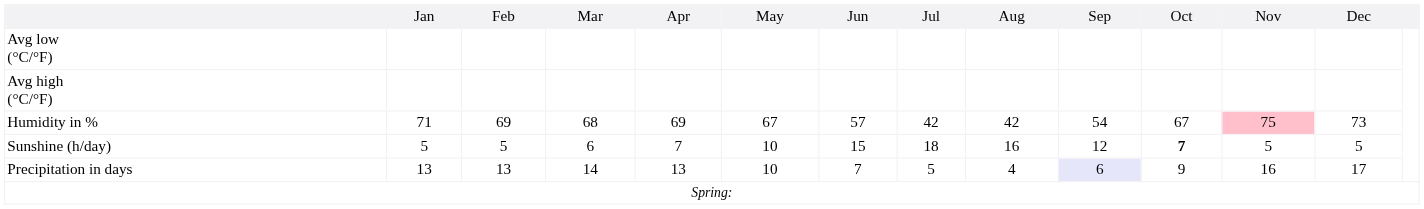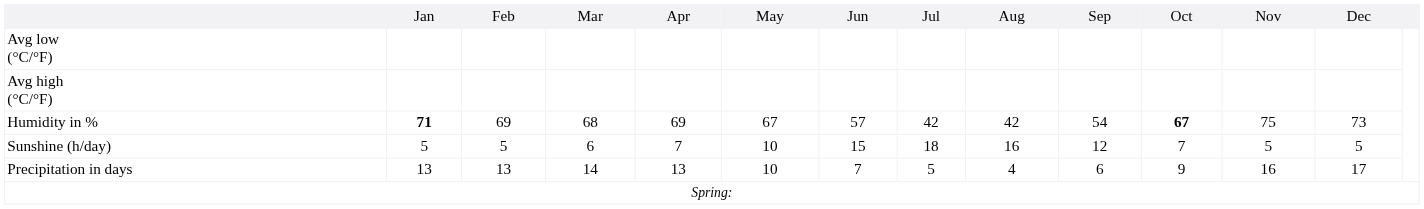(424, 122) normal -> (424, 122) bold
(1181, 122) normal -> (1181, 122) bold
(1268, 122) pink background -> (1268, 122) no background
(1181, 146) bold -> (1181, 146) normal
(1100, 169) lavender background -> (1100, 169) no background
